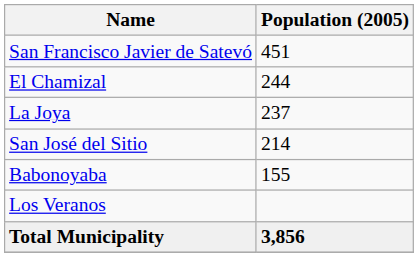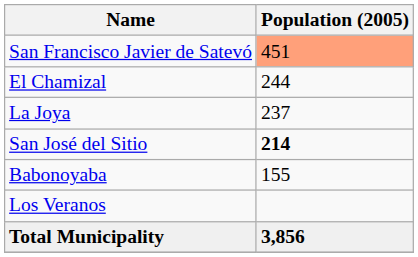(276, 50) no background -> (276, 50) lightsalmon background
(276, 143) normal -> (276, 143) bold
